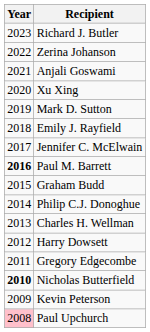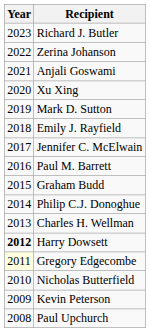(19, 166) bold -> (19, 166) normal
(19, 242) normal -> (19, 242) bold
(19, 261) no background -> (19, 261) lightyellow background
(19, 280) bold -> (19, 280) normal
(19, 318) pink background -> (19, 318) no background
